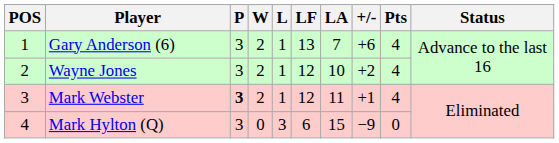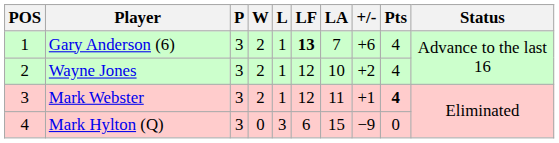(306, 44) normal -> (306, 44) bold
(239, 97) bold -> (239, 97) normal
(396, 97) normal -> (396, 97) bold
